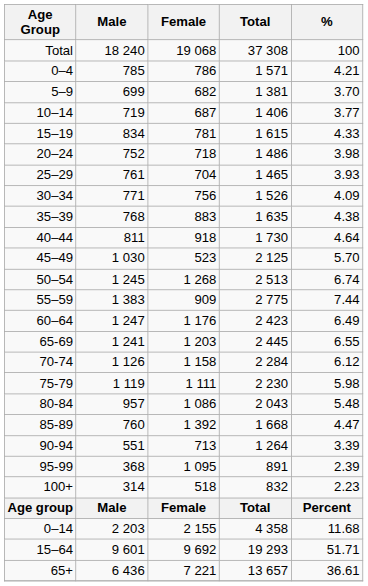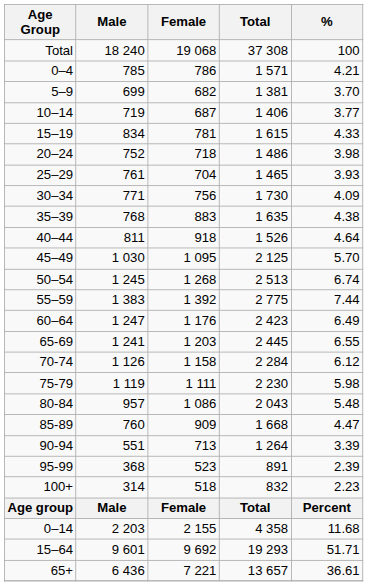(272, 196) 1 526 -> (272, 196) 1 730
(272, 237) 1 730 -> (272, 237) 1 526
(205, 258) 523 -> (200, 258) 1 095
(205, 300) 909 -> (200, 300) 1 392
(200, 425) 1 392 -> (205, 425) 909
(200, 466) 1 095 -> (205, 466) 523
